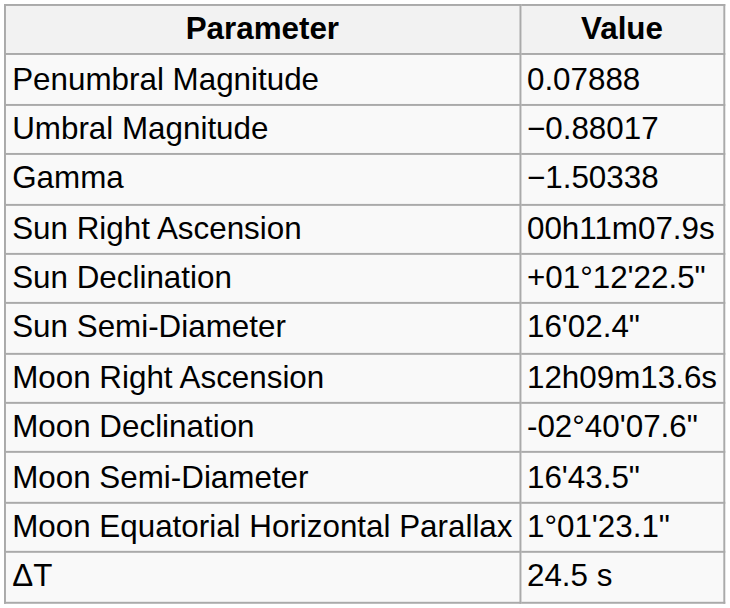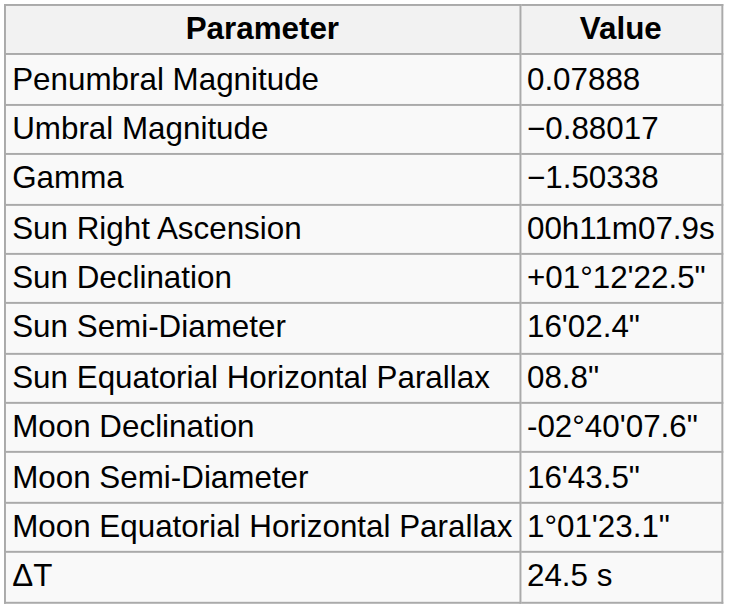+ row: (251, 377)
- row: (168, 377)
